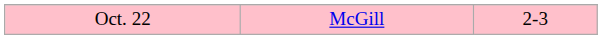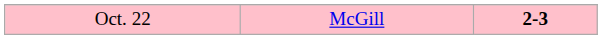(535, 19) normal -> (535, 19) bold
